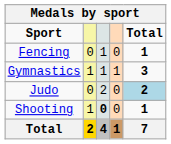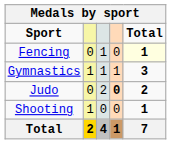(144, 53) no background -> (144, 53) lightyellow background
(117, 91) normal -> (117, 91) bold
(144, 91) lightblue background -> (144, 91) no background
(103, 110) bold -> (103, 110) normal
